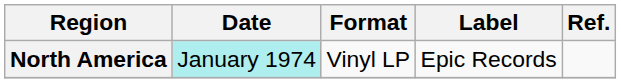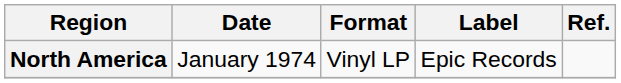(247, 58) paleturquoise background -> (247, 58) no background
